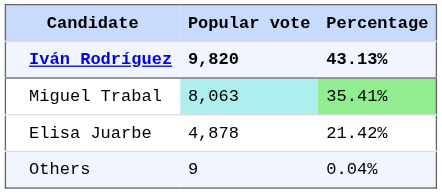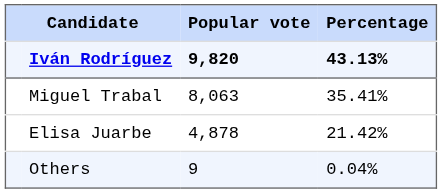(213, 96) paleturquoise background -> (213, 96) no background
(357, 96) lightgreen background -> (357, 96) no background
